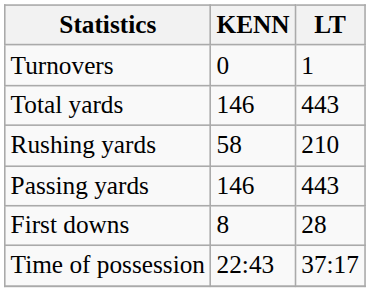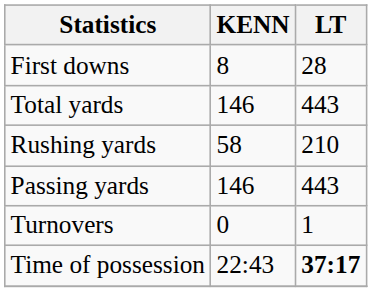rows swapped: (70, 225) <-> (62, 64)
(330, 265) normal -> (331, 265) bold
